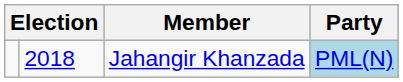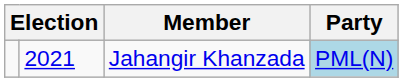(50, 58) 2018 -> (50, 58) 2021
